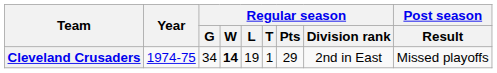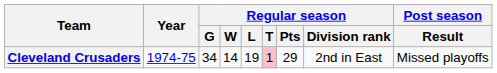(231, 58) bold -> (231, 58) normal
(269, 58) no background -> (269, 58) pink background
